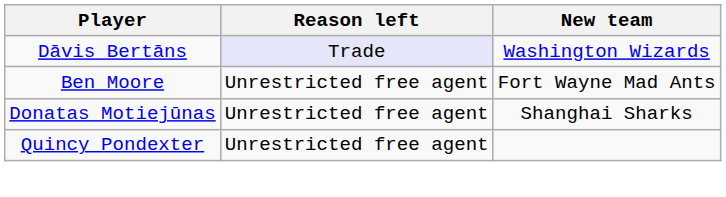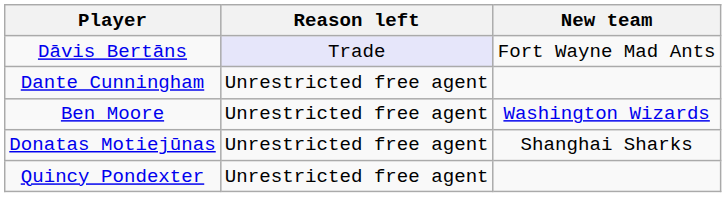(607, 51) Washington Wizards -> (607, 51) Fort Wayne Mad Ants
+ row: (112, 83)
(607, 83) Fort Wayne Mad Ants -> (607, 114) Washington Wizards
